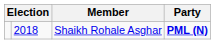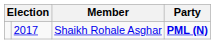(26, 30) 2018 -> (26, 30) 2017
